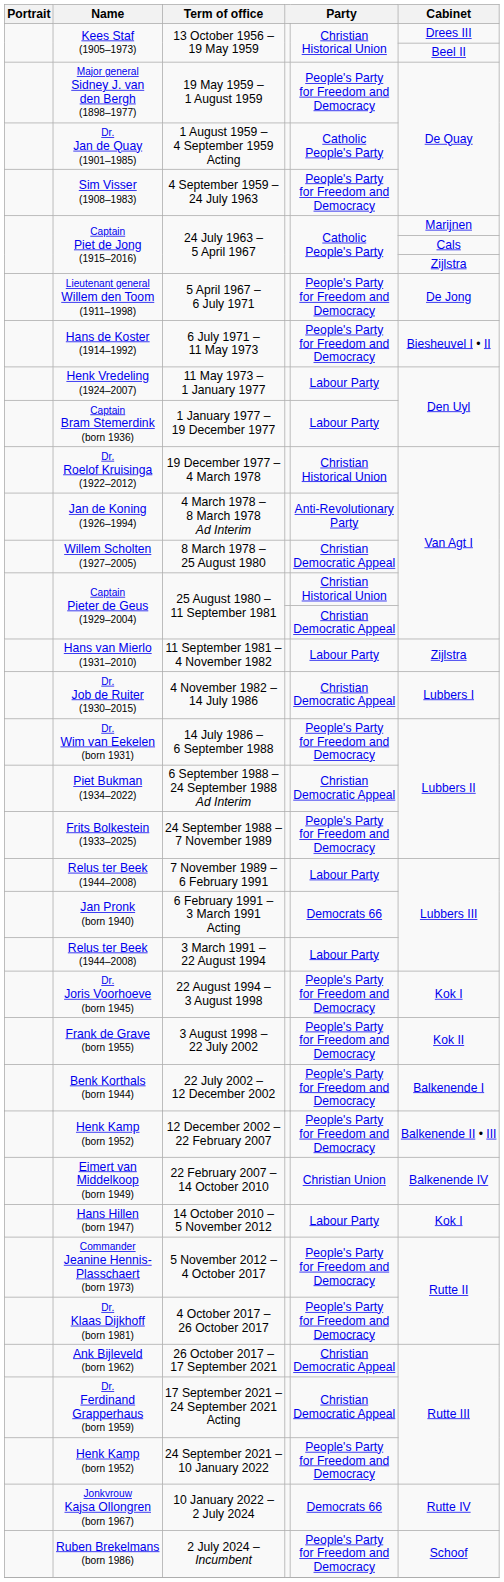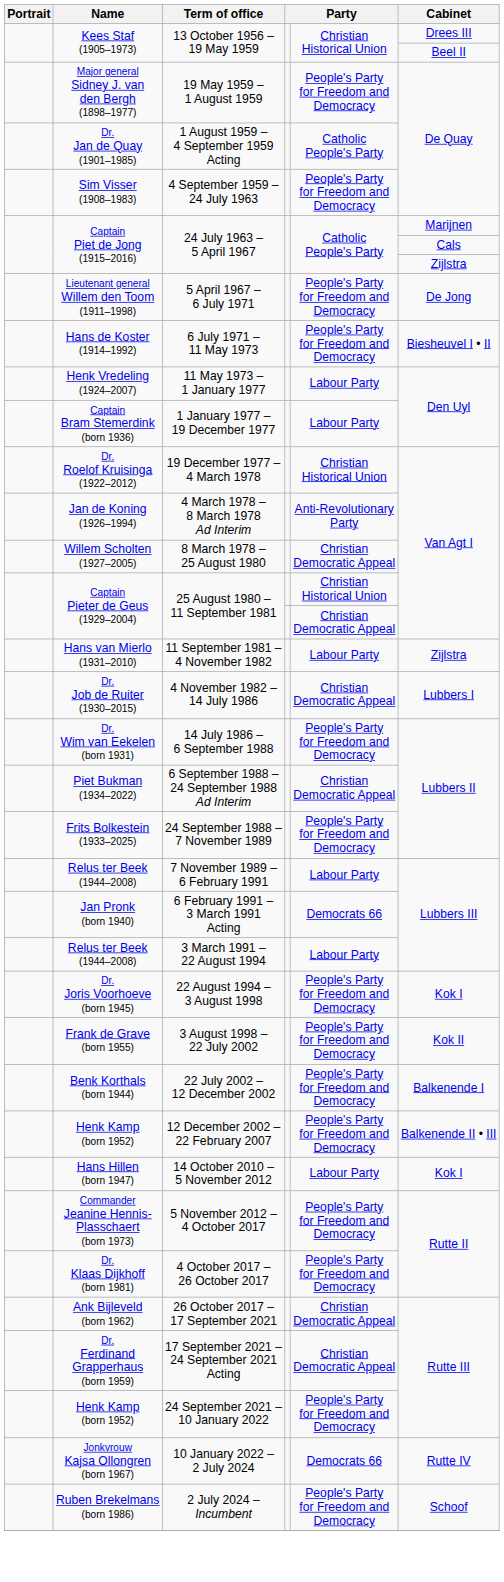- row: (108, 1180)
